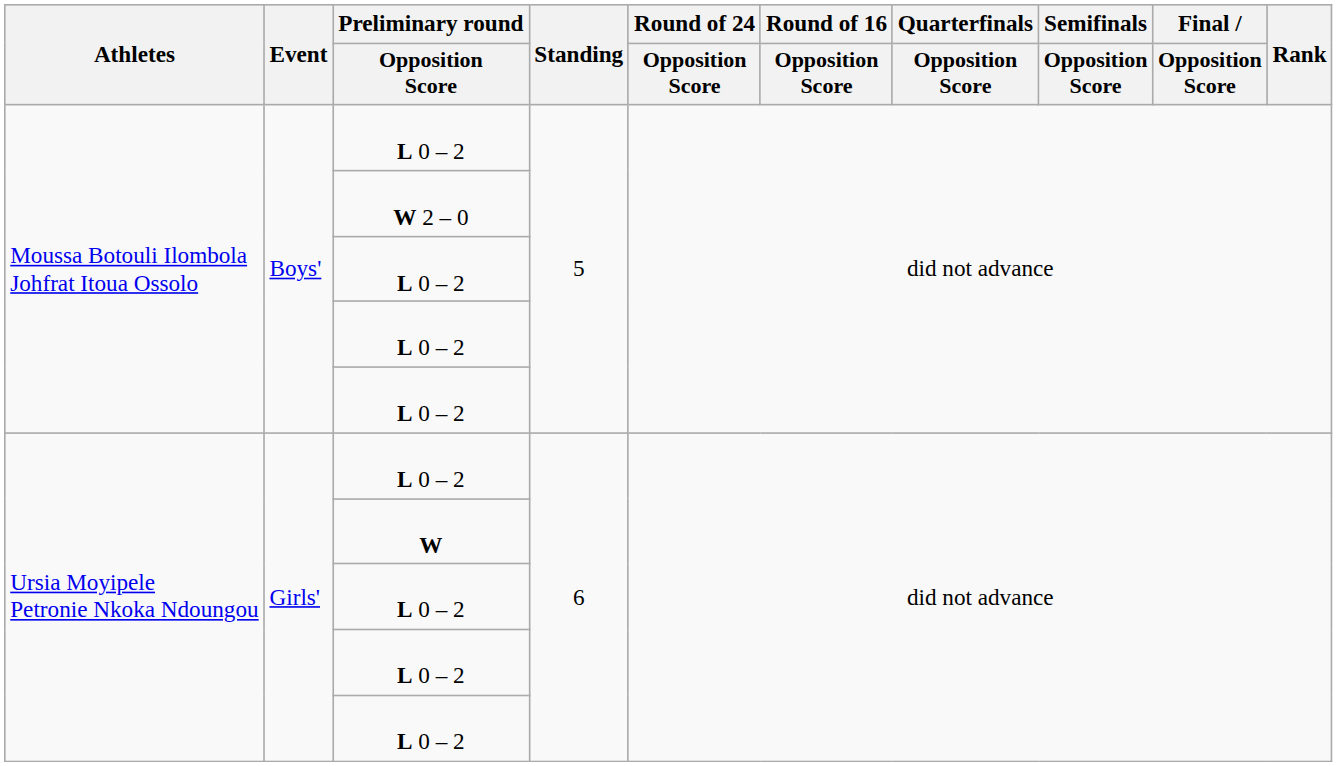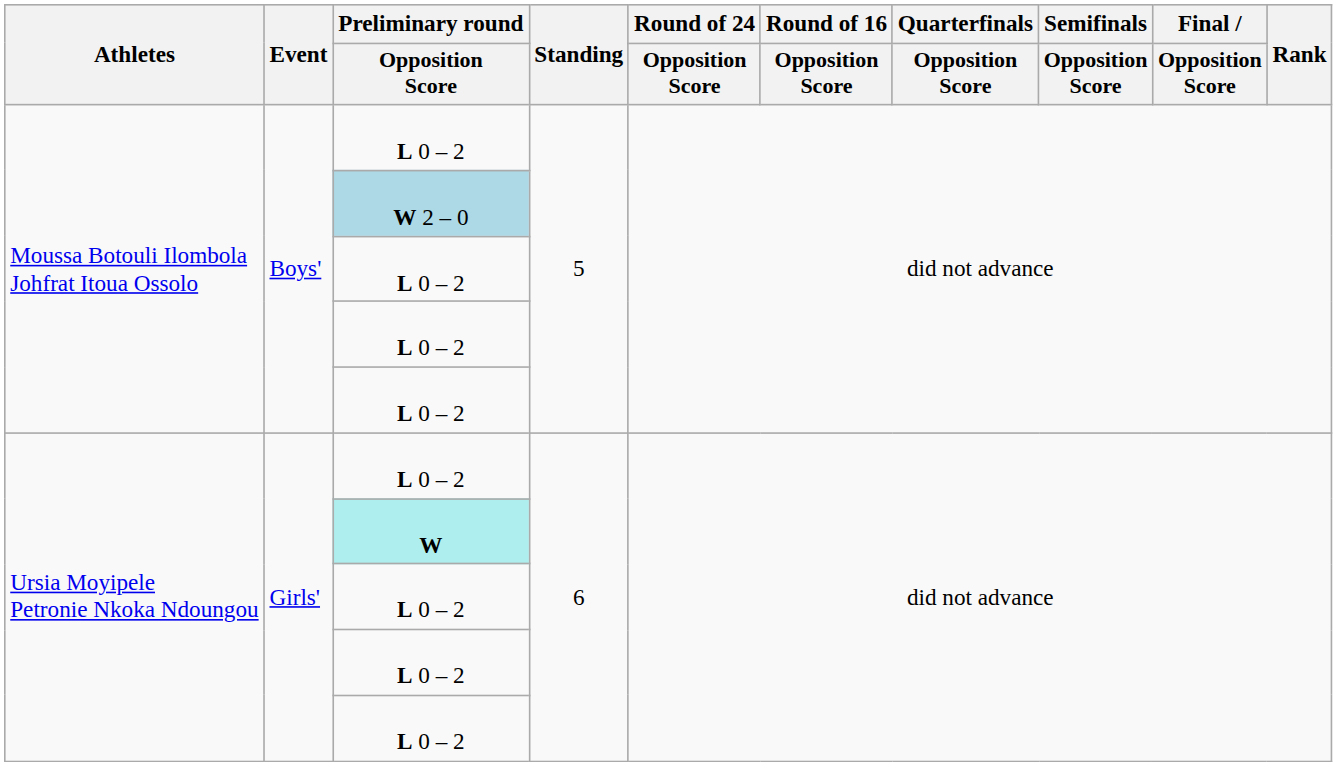(431, 217) no background -> (431, 217) lightblue background
(431, 545) no background -> (431, 545) paleturquoise background
